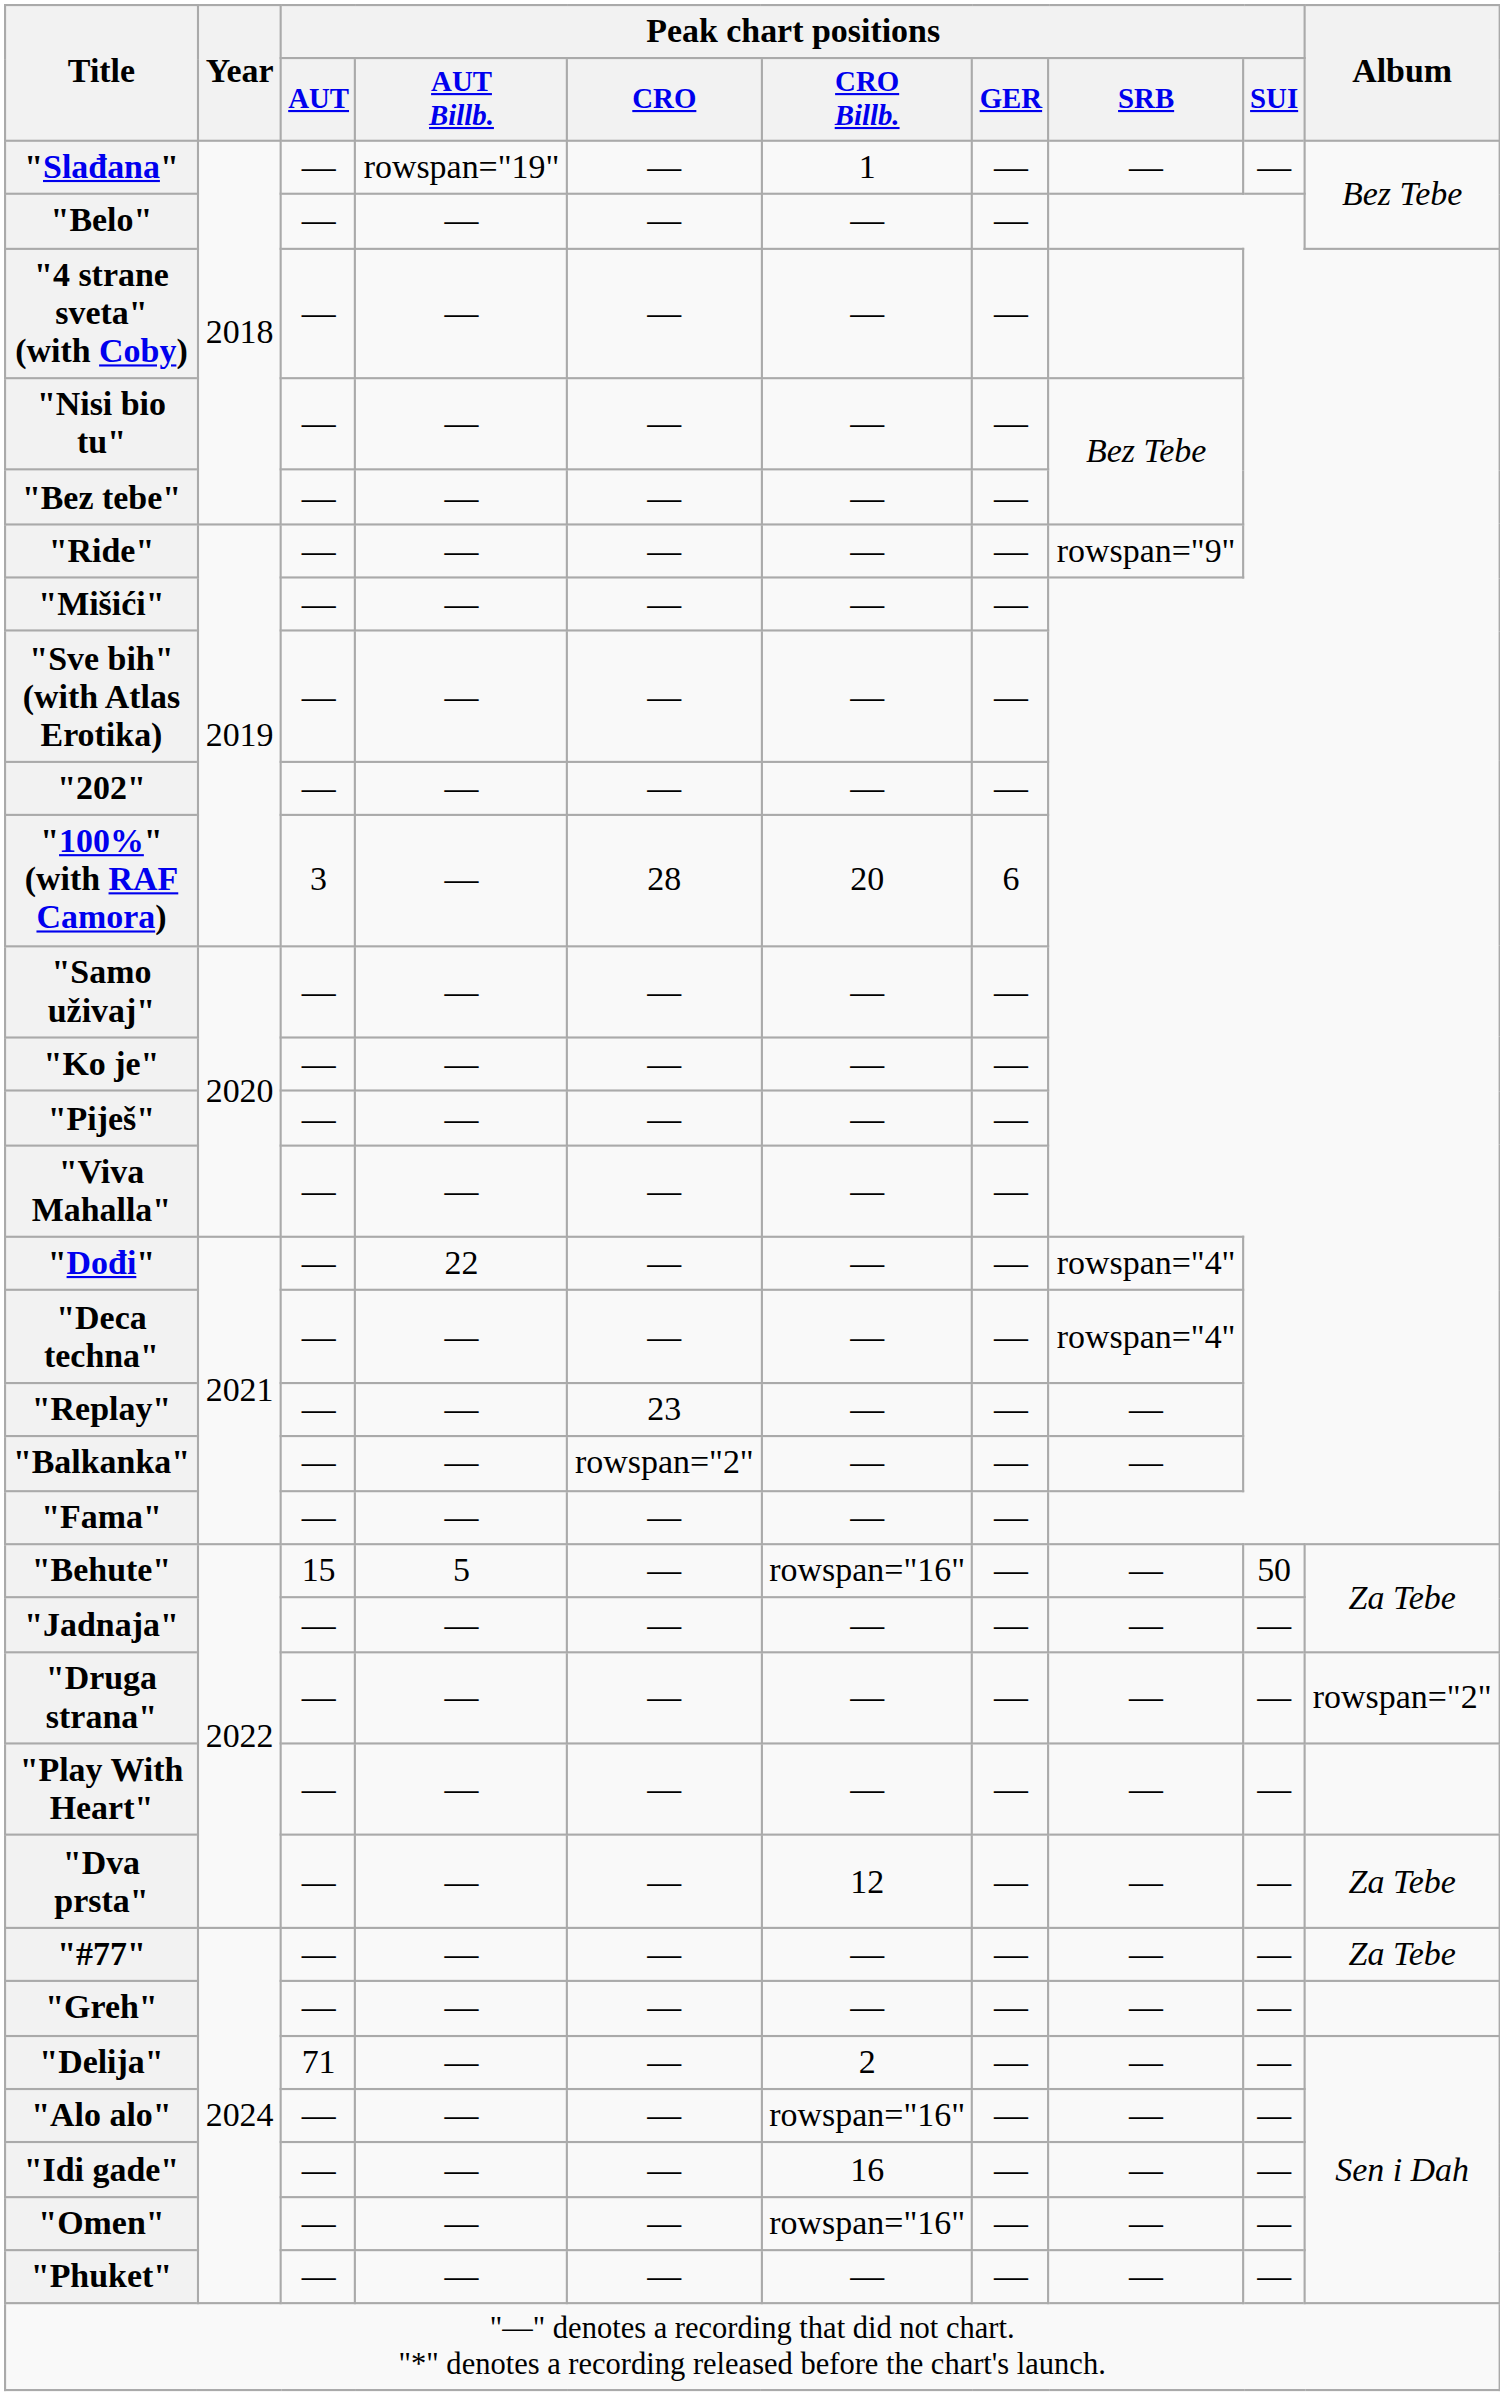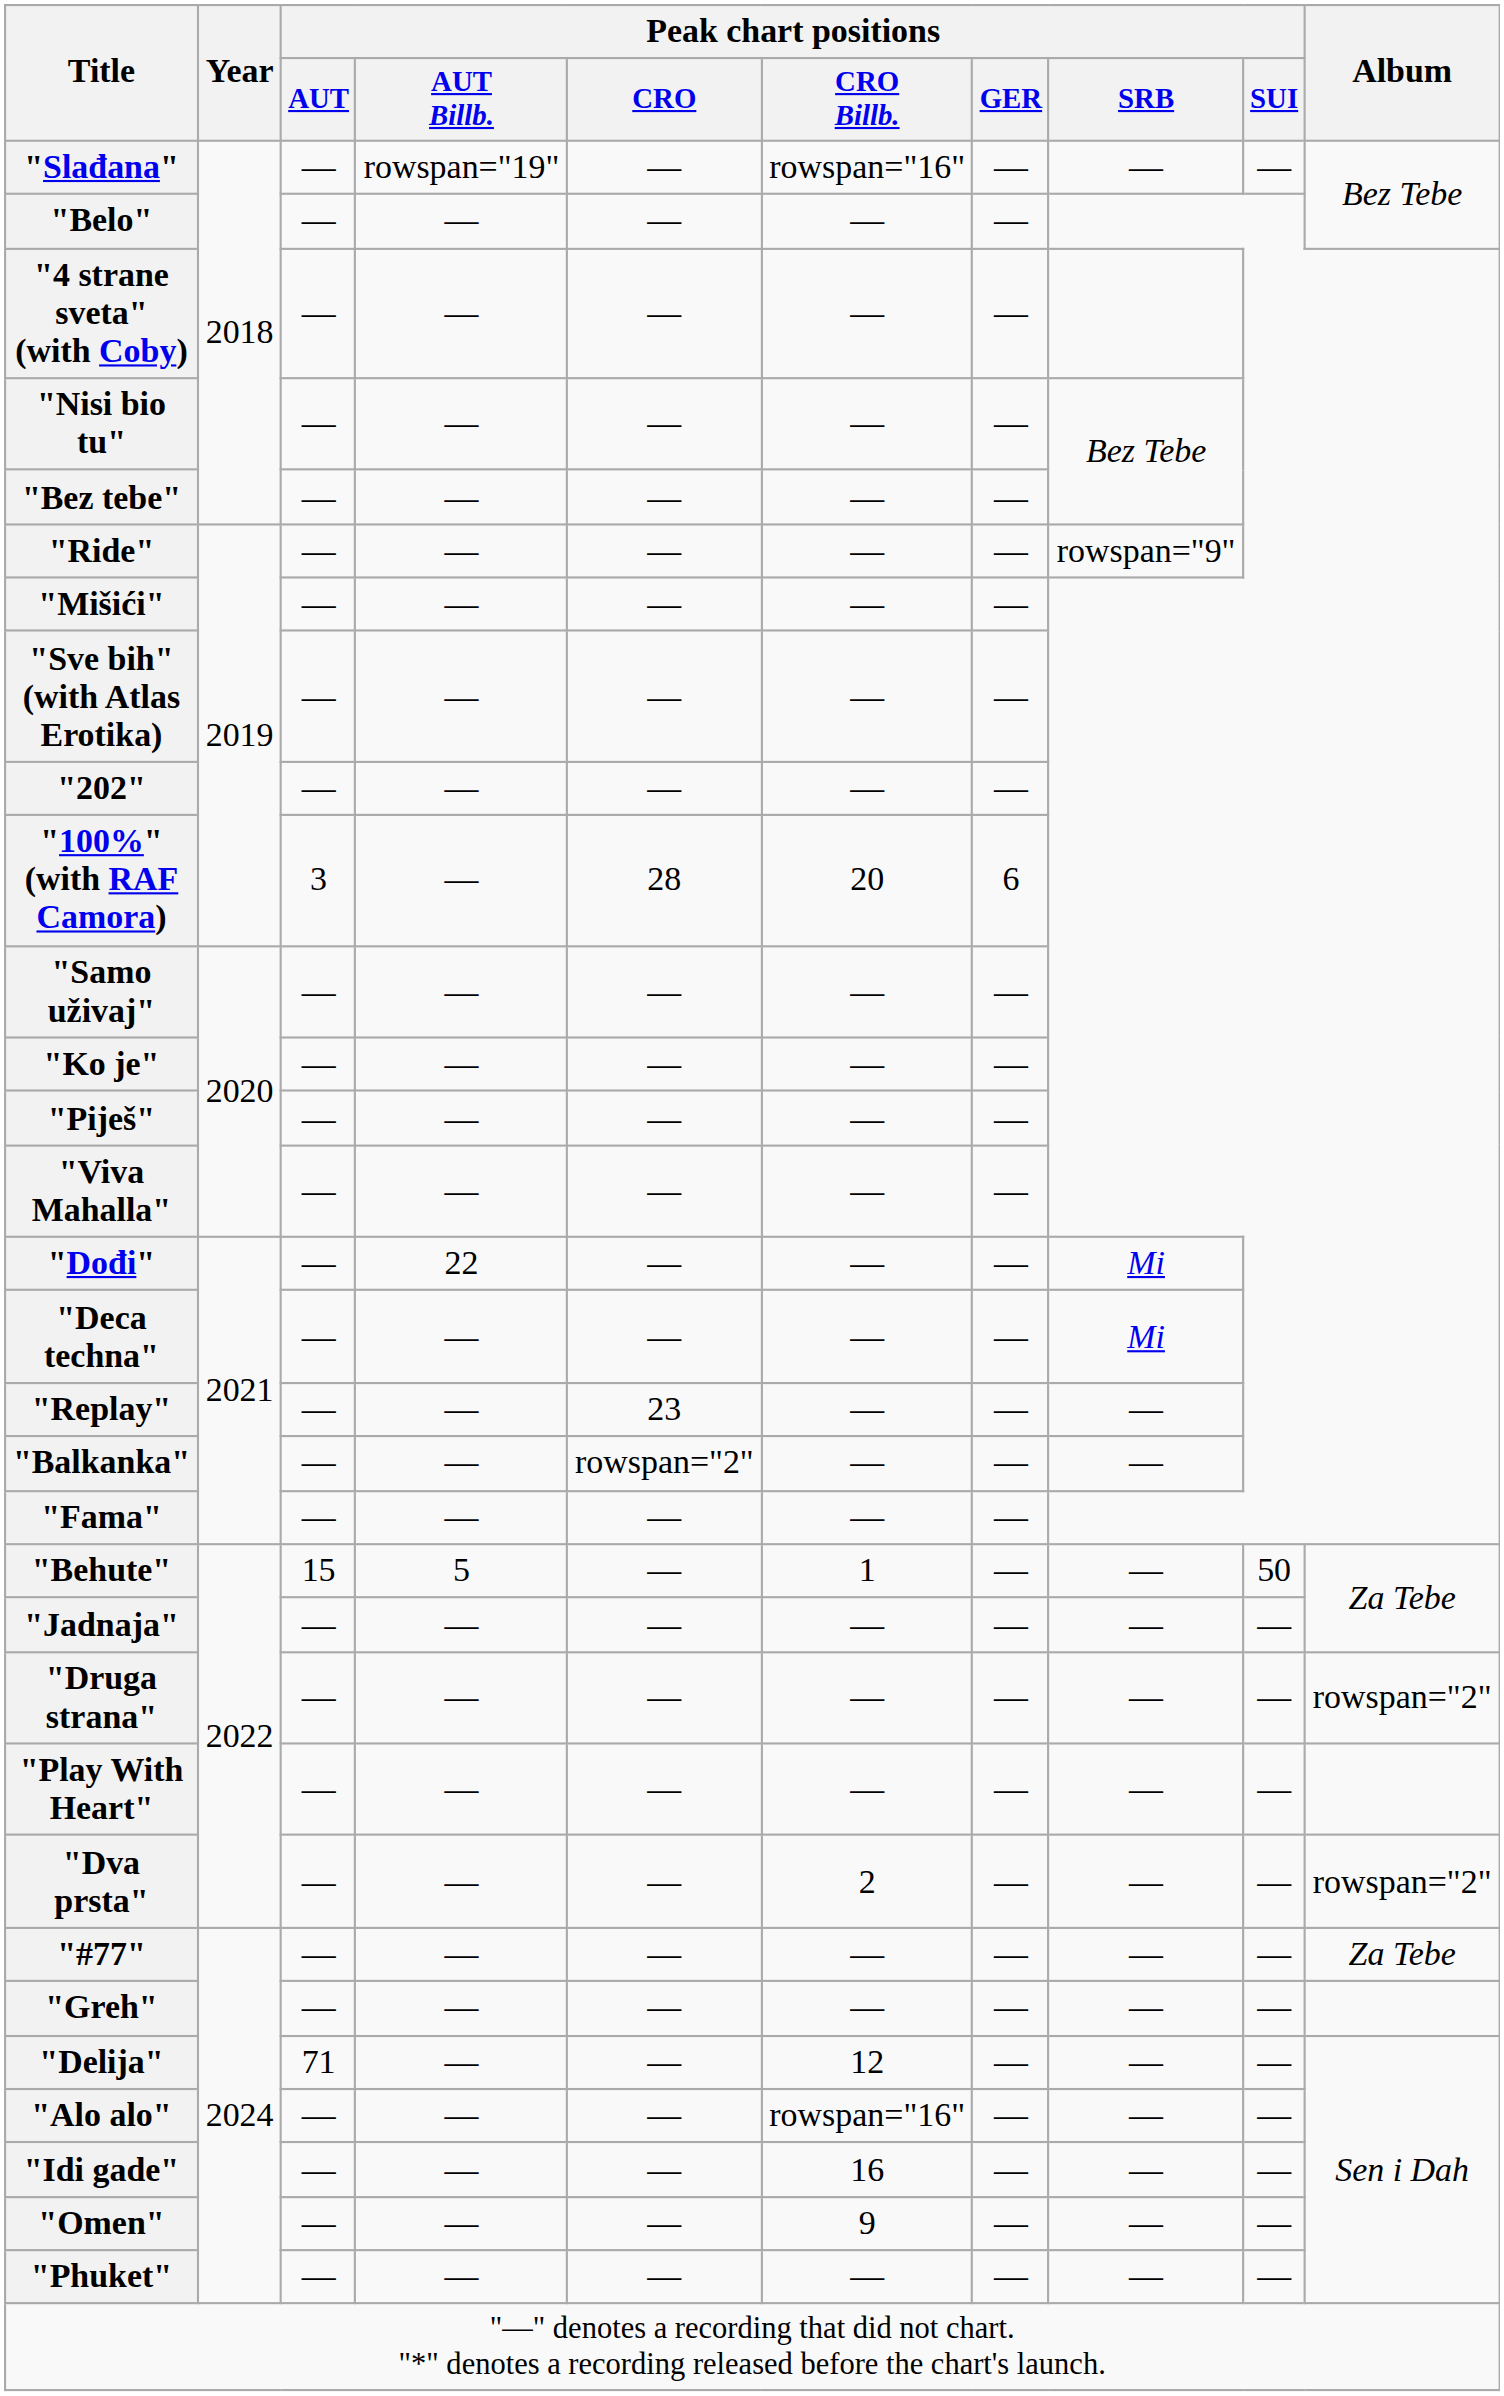(867, 166) 1 -> (867, 166) rowspan="16"
(1146, 1263) rowspan="4" -> (1146, 1263) Mi
(1146, 1336) rowspan="4" -> (1146, 1336) Mi
(867, 1570) rowspan="16" -> (867, 1570) 1
(867, 1880) 12 -> (867, 1880) 2
(1402, 1880) Za Tebe -> (1402, 1880) rowspan="2"
(867, 2061) 2 -> (867, 2061) 12
(867, 2222) rowspan="16" -> (867, 2222) 9
